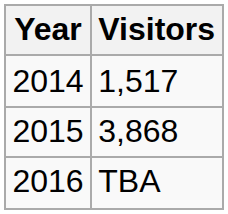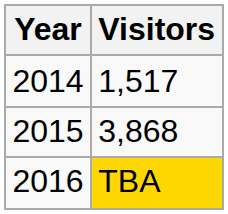(129, 182) no background -> (129, 182) gold background
